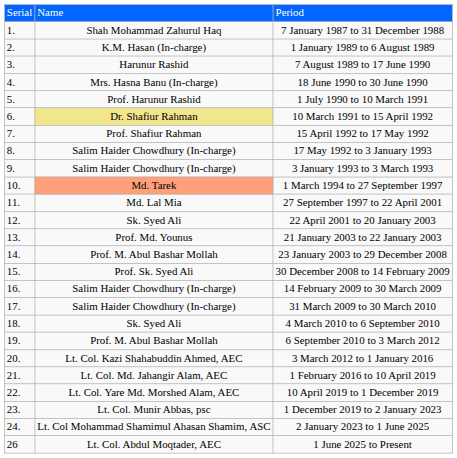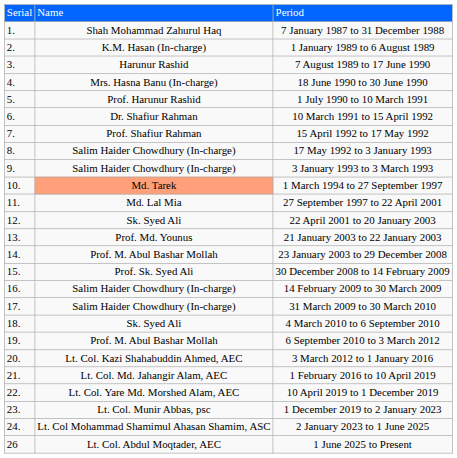(154, 116) khaki background -> (154, 116) no background
